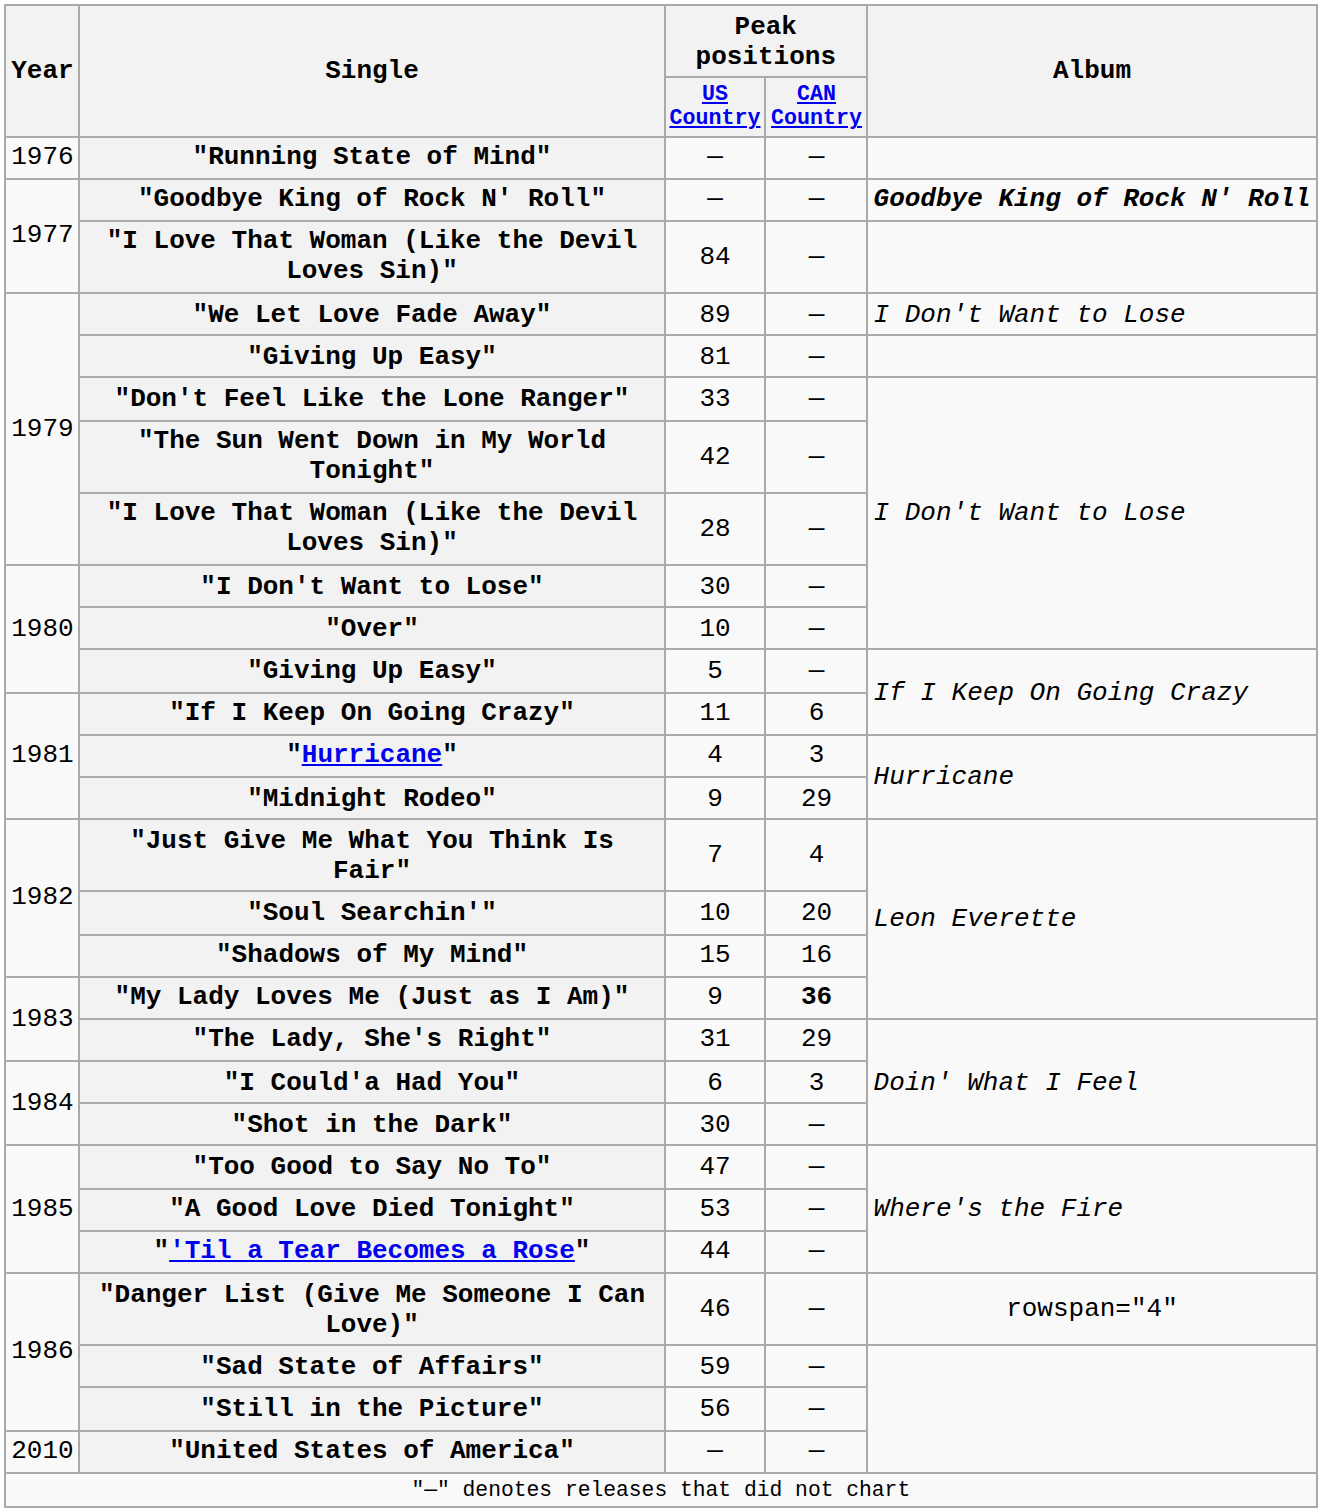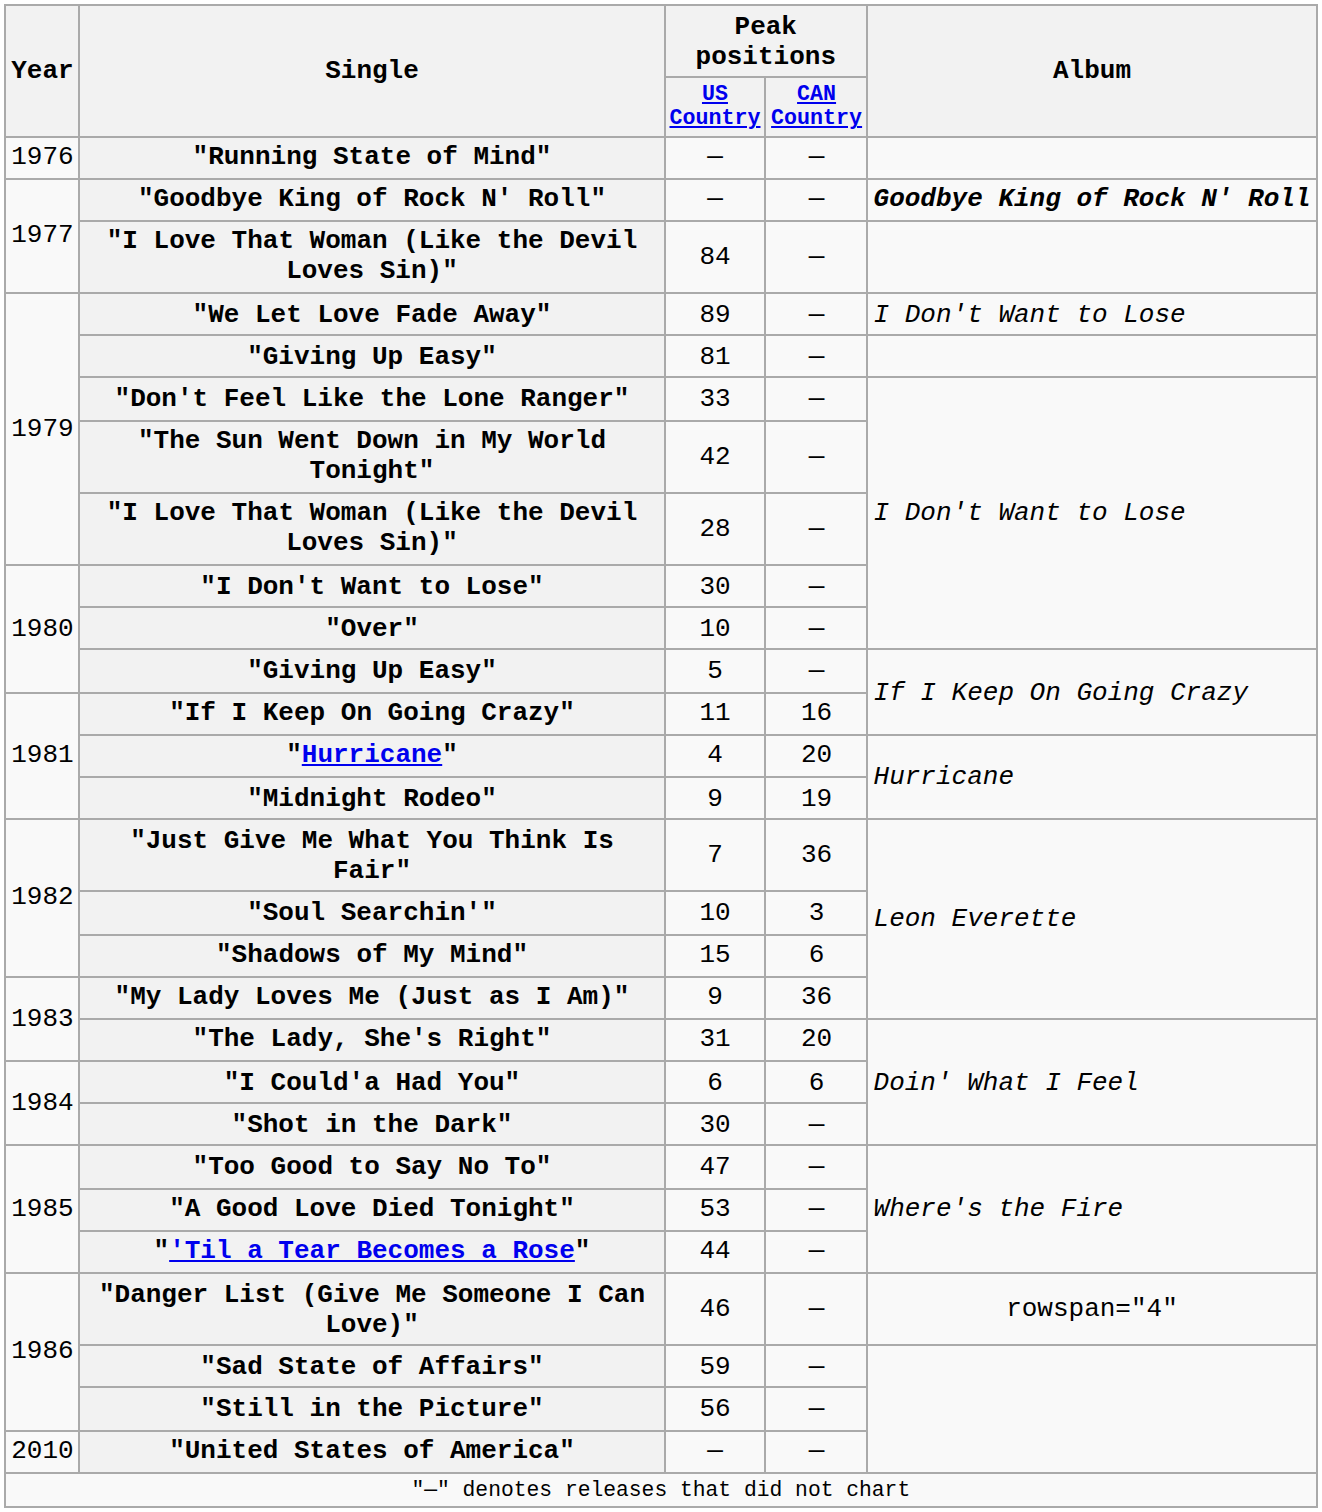(817, 713) 6 -> (817, 713) 16
(817, 756) 3 -> (817, 756) 20
(817, 798) 29 -> (817, 798) 19
(817, 855) 4 -> (817, 855) 36
(817, 913) 20 -> (817, 913) 3
(817, 955) 16 -> (817, 955) 6
(817, 998) bold -> (817, 998) normal
(817, 1040) 29 -> (817, 1040) 20
(817, 1082) 3 -> (817, 1082) 6
